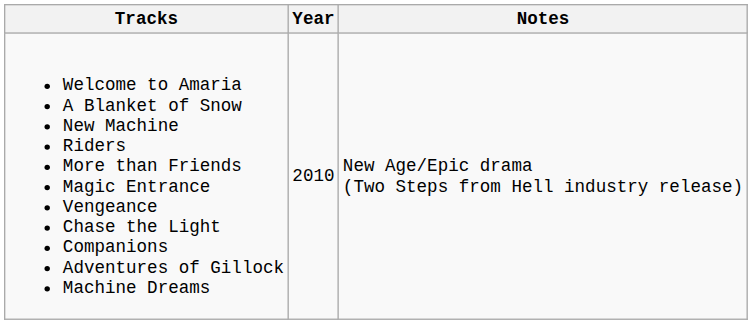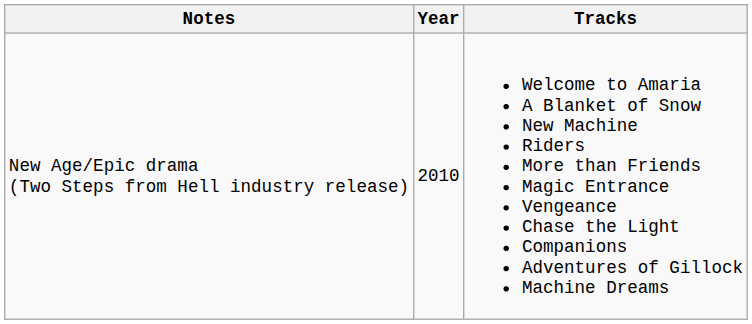columns swapped: (146, 19) <-> (543, 19)
